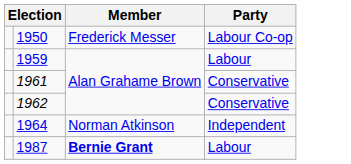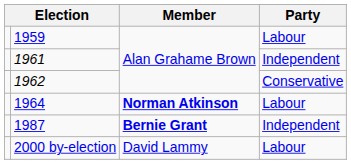- row: (32, 37)
(248, 81) Conservative -> (301, 59) Independent
(121, 125) normal -> (180, 103) bold
(246, 125) Independent -> (284, 103) Labour
(229, 147) Labour -> (301, 125) Independent
+ row: (65, 147)
